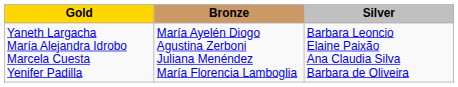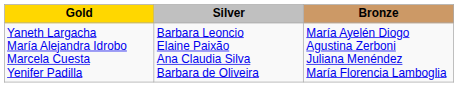columns swapped: (379, 13) <-> (229, 13)
